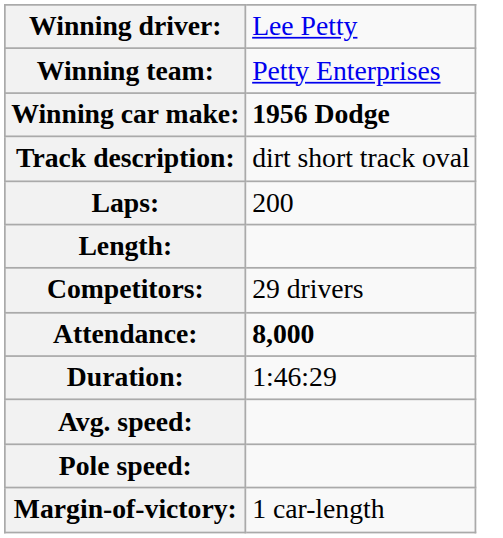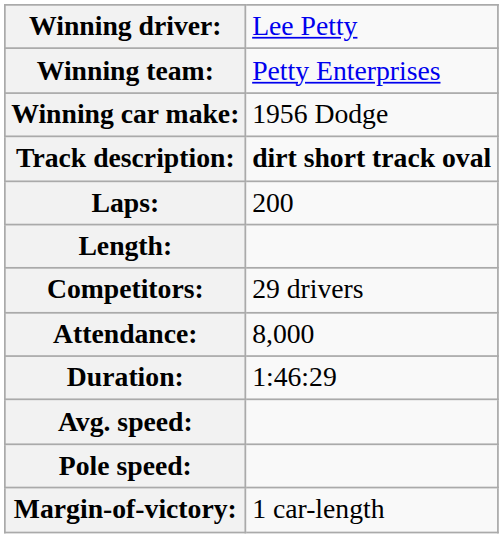(321, 114) bold -> (320, 114) normal
(361, 158) normal -> (372, 158) bold
(283, 333) bold -> (283, 333) normal
